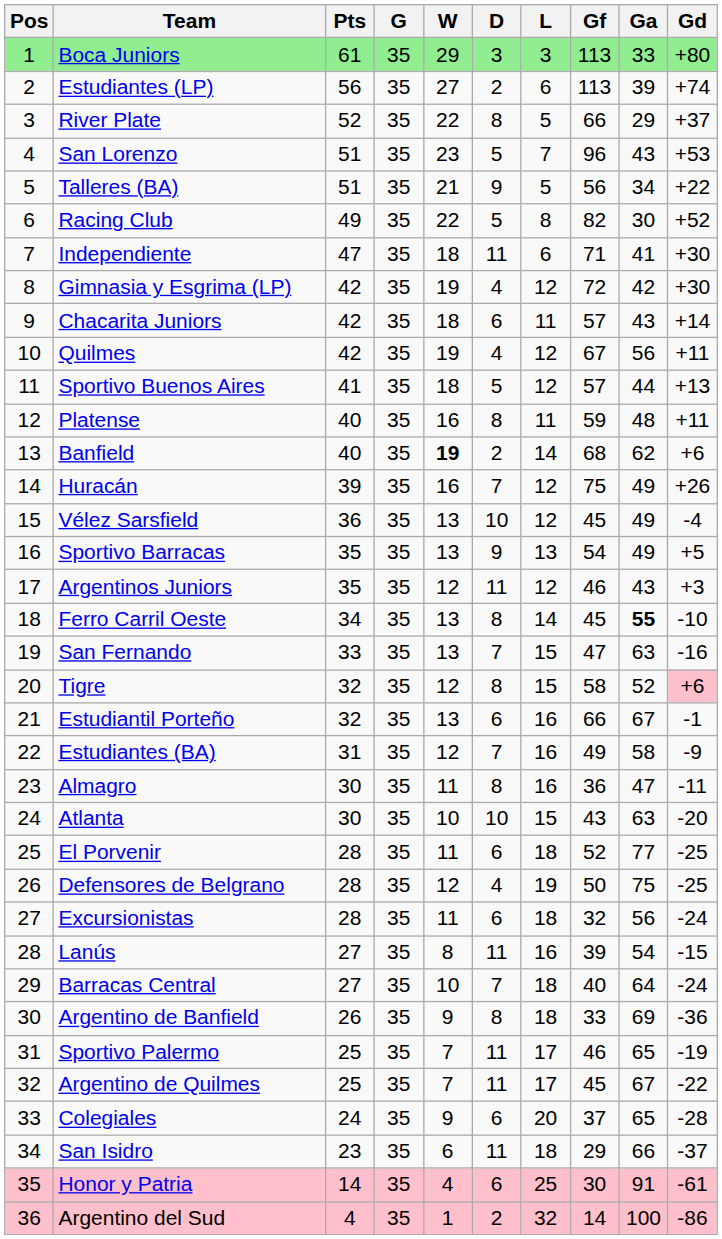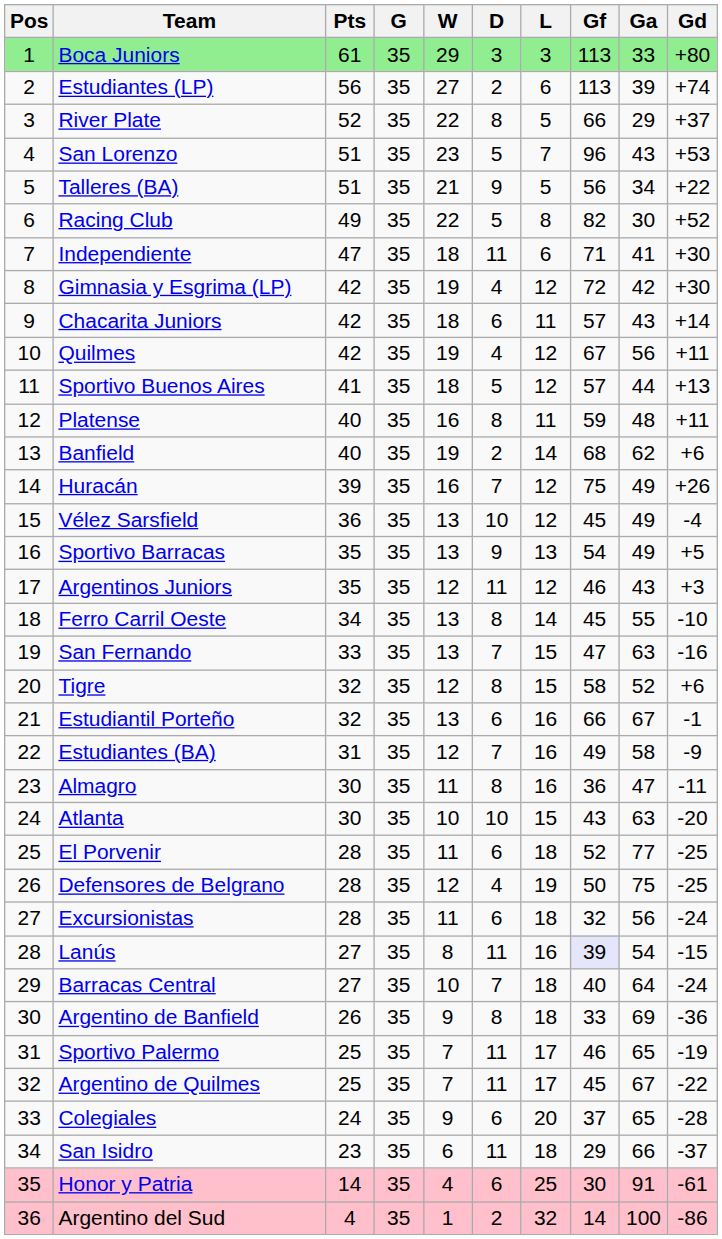(448, 453) bold -> (448, 453) normal
(644, 619) bold -> (644, 619) normal
(692, 685) pink background -> (692, 685) no background
(595, 951) no background -> (595, 951) lavender background
